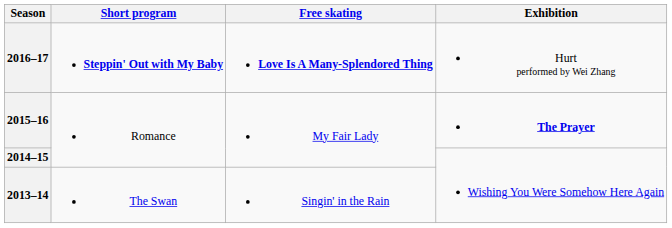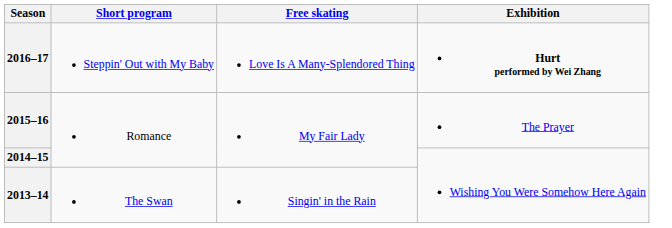(139, 64) bold -> (134, 64) normal
(331, 64) bold -> (317, 64) normal
(551, 64) normal -> (533, 64) bold
(551, 127) bold -> (533, 127) normal
